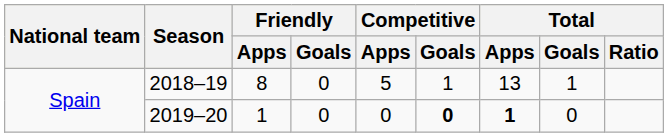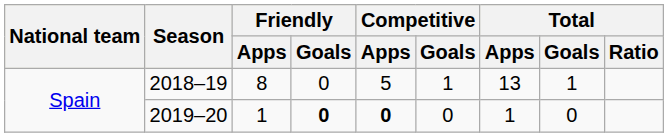(324, 115) normal -> (324, 115) bold
(386, 115) normal -> (386, 115) bold
(448, 115) bold -> (448, 115) normal
(510, 115) bold -> (510, 115) normal
